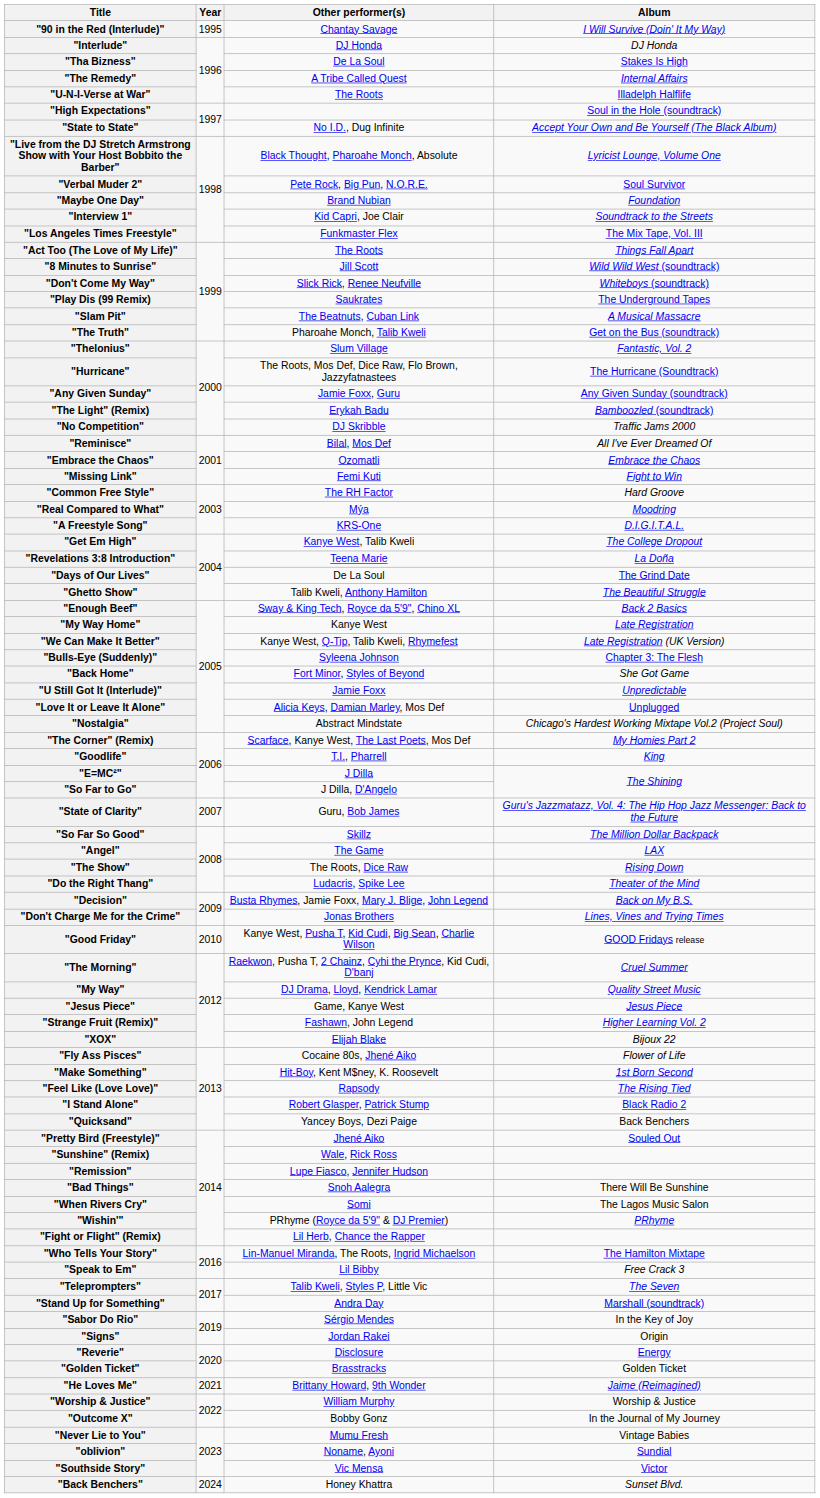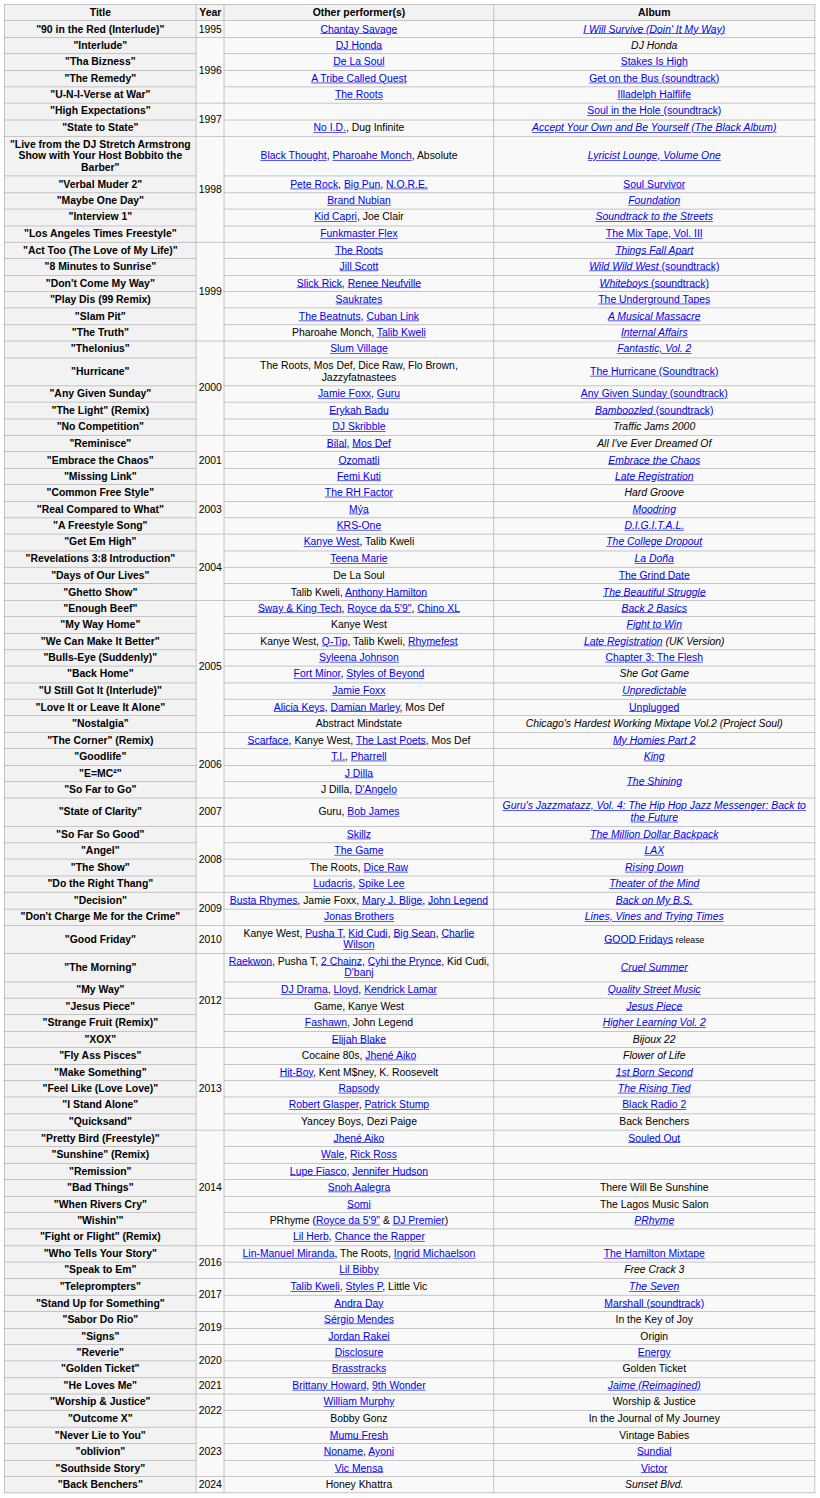(654, 78) Internal Affairs -> (654, 78) Get on the Bus (soundtrack)
(654, 333) Get on the Bus (soundtrack) -> (654, 333) Internal Affairs
(654, 476) Fight to Win -> (654, 476) Late Registration
(654, 625) Late Registration -> (654, 625) Fight to Win
